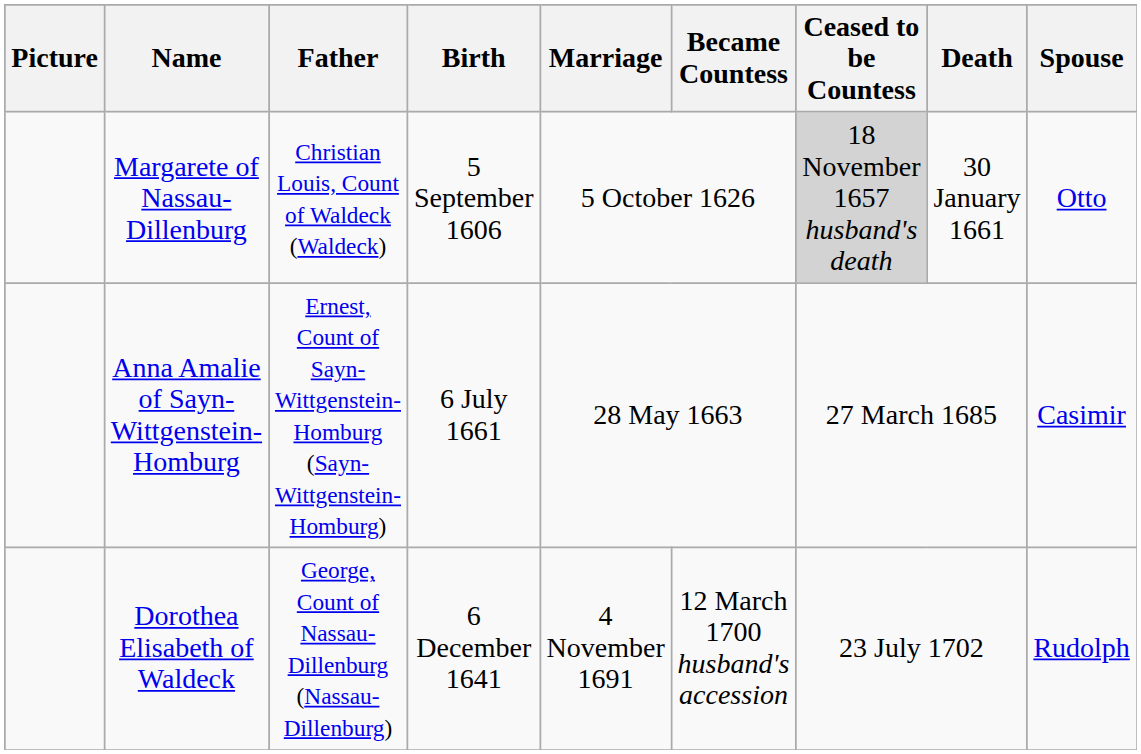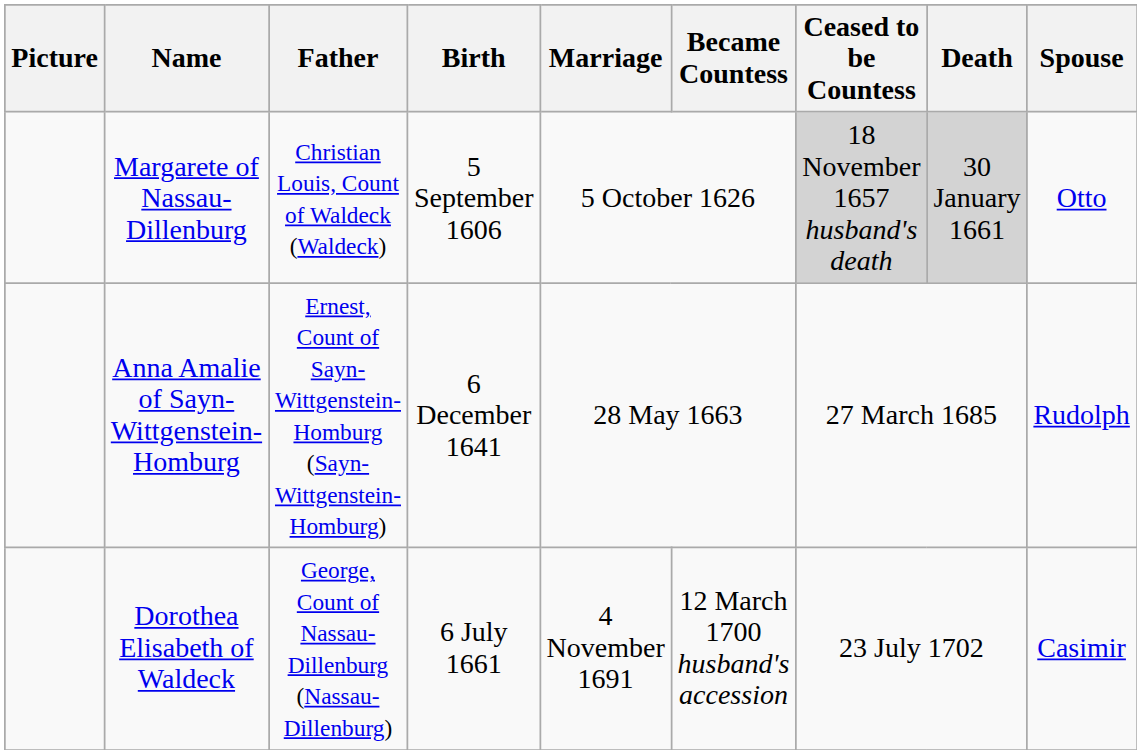(977, 197) no background -> (977, 197) lightgrey background
(474, 414) 6 July 1661 -> (474, 414) 6 December 1641
(1082, 414) Casimir -> (1082, 414) Rudolph
(474, 648) 6 December 1641 -> (474, 648) 6 July 1661
(1082, 648) Rudolph -> (1082, 648) Casimir
